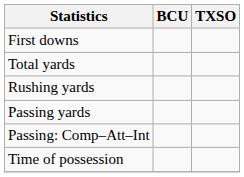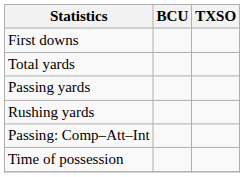rows swapped: (51, 88) <-> (49, 111)
